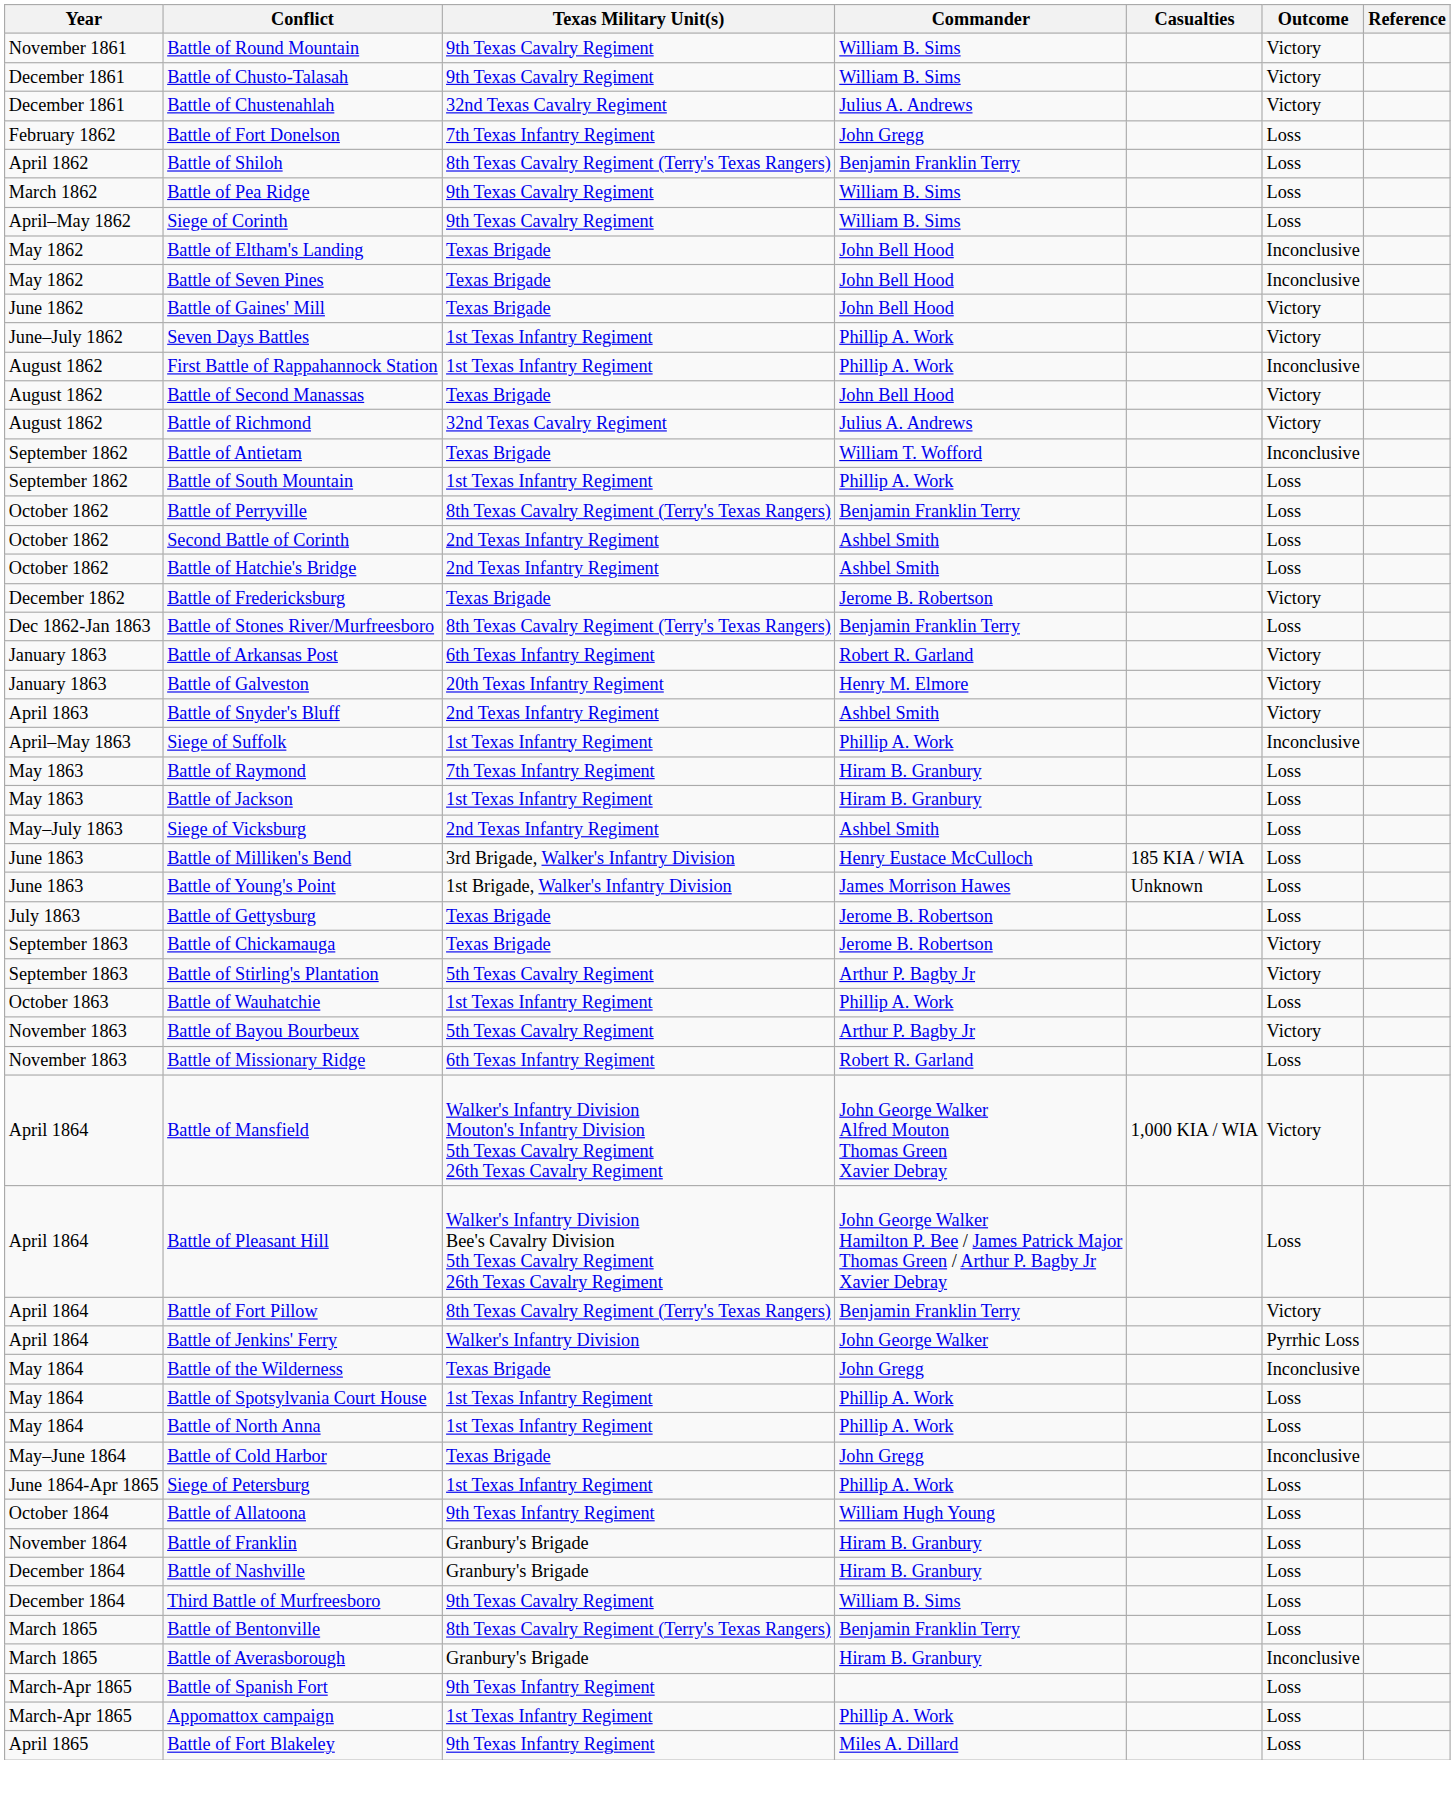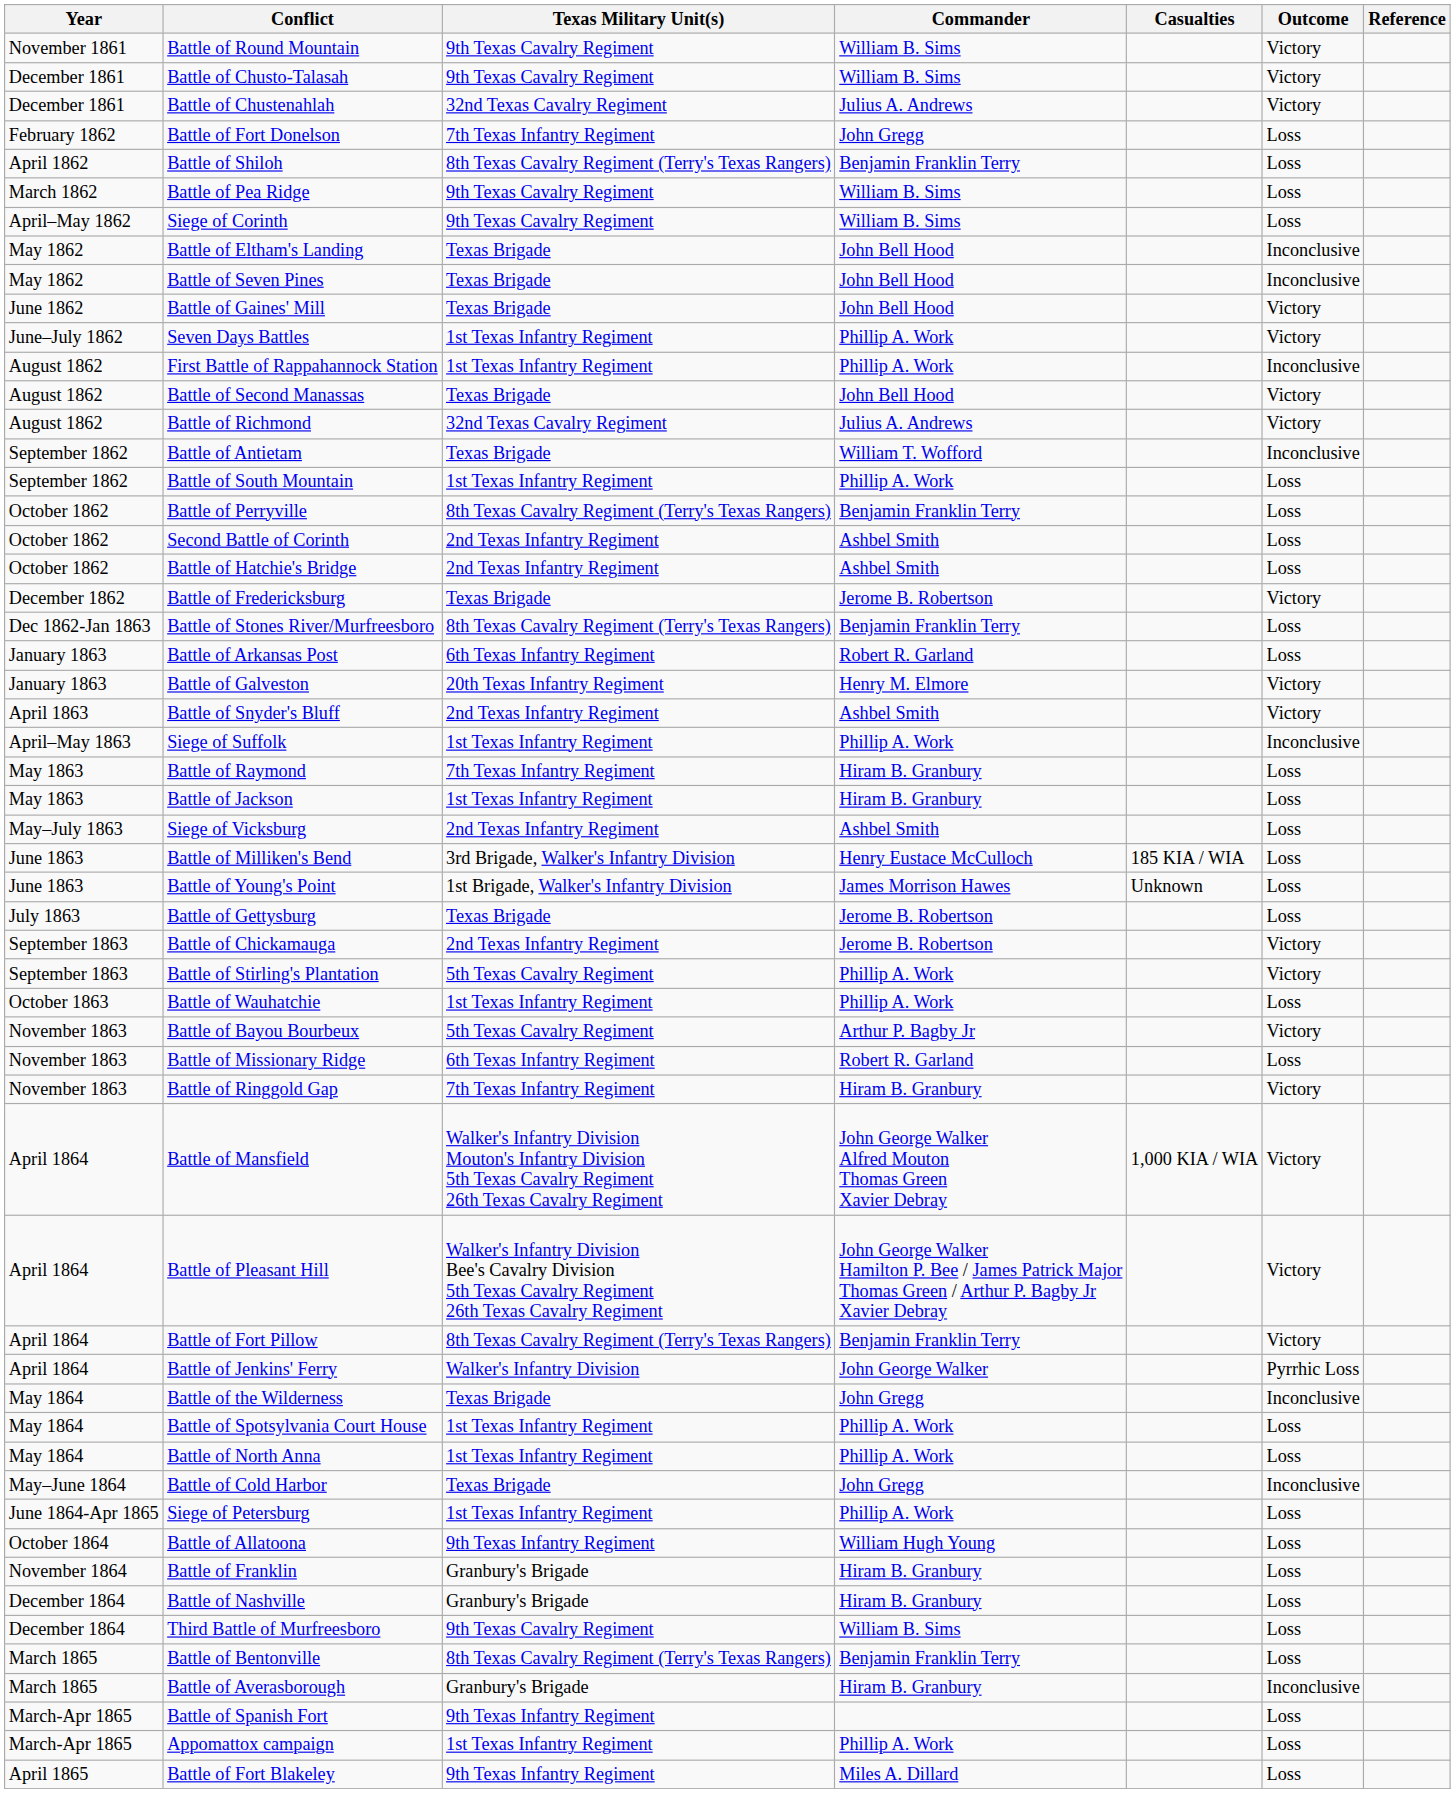(1294, 655) Victory -> (1284, 655) Loss
(498, 944) Texas Brigade -> (552, 944) 2nd Texas Infantry Regiment
(907, 973) Arthur P. Bagby Jr -> (896, 973) Phillip A. Work
+ row: (253, 1089)
(1284, 1241) Loss -> (1294, 1270) Victory
